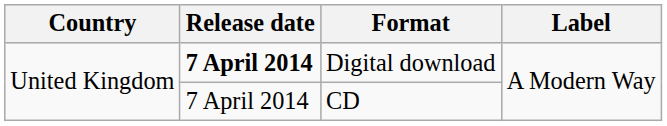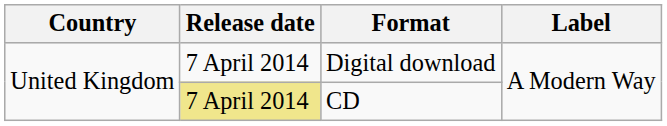(249, 62) bold -> (247, 62) normal
(247, 100) no background -> (247, 100) khaki background
